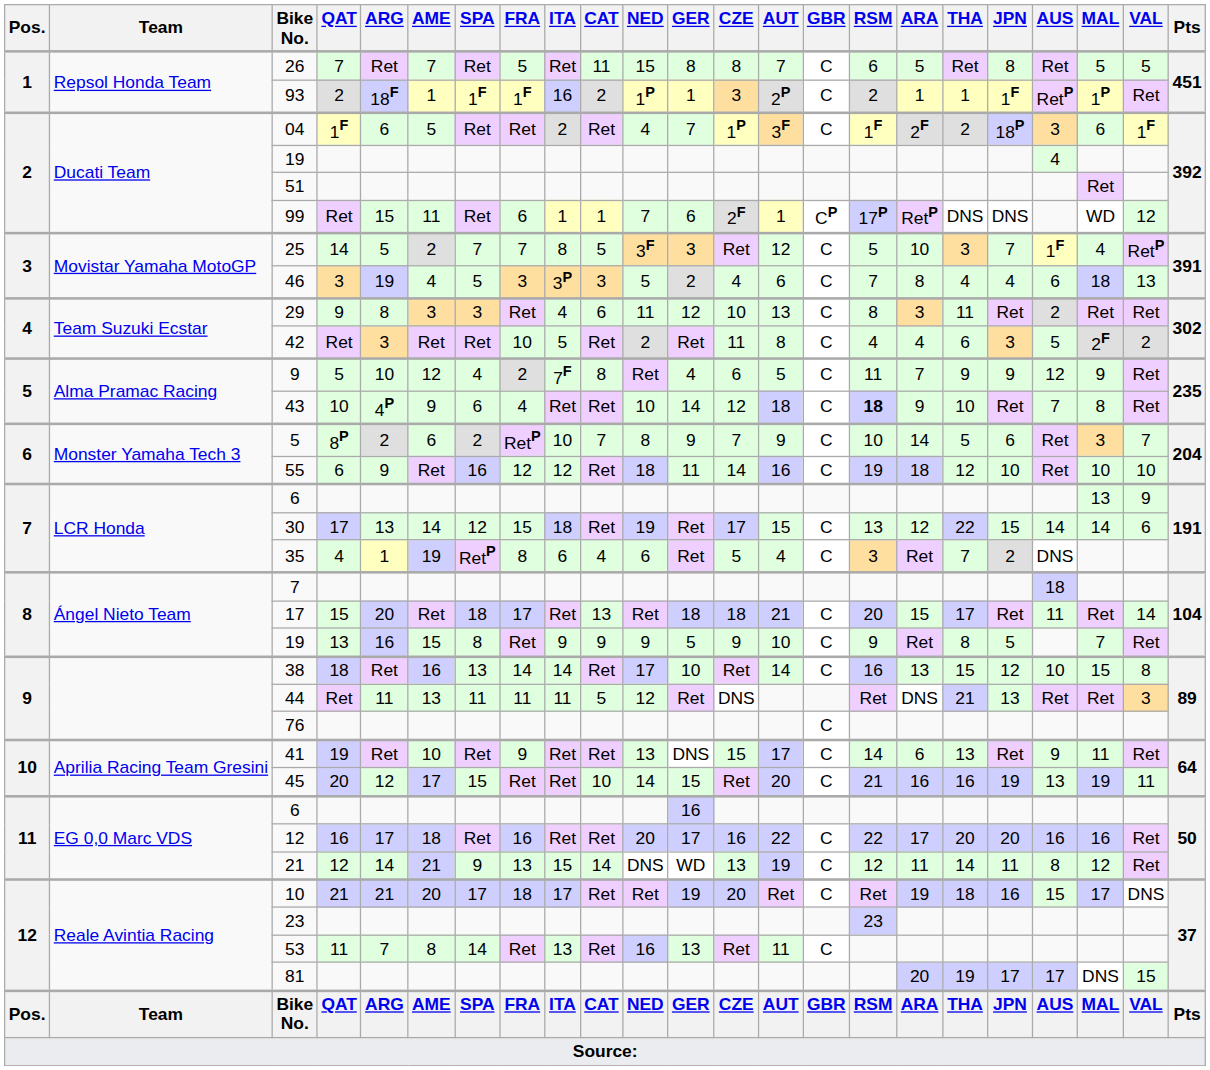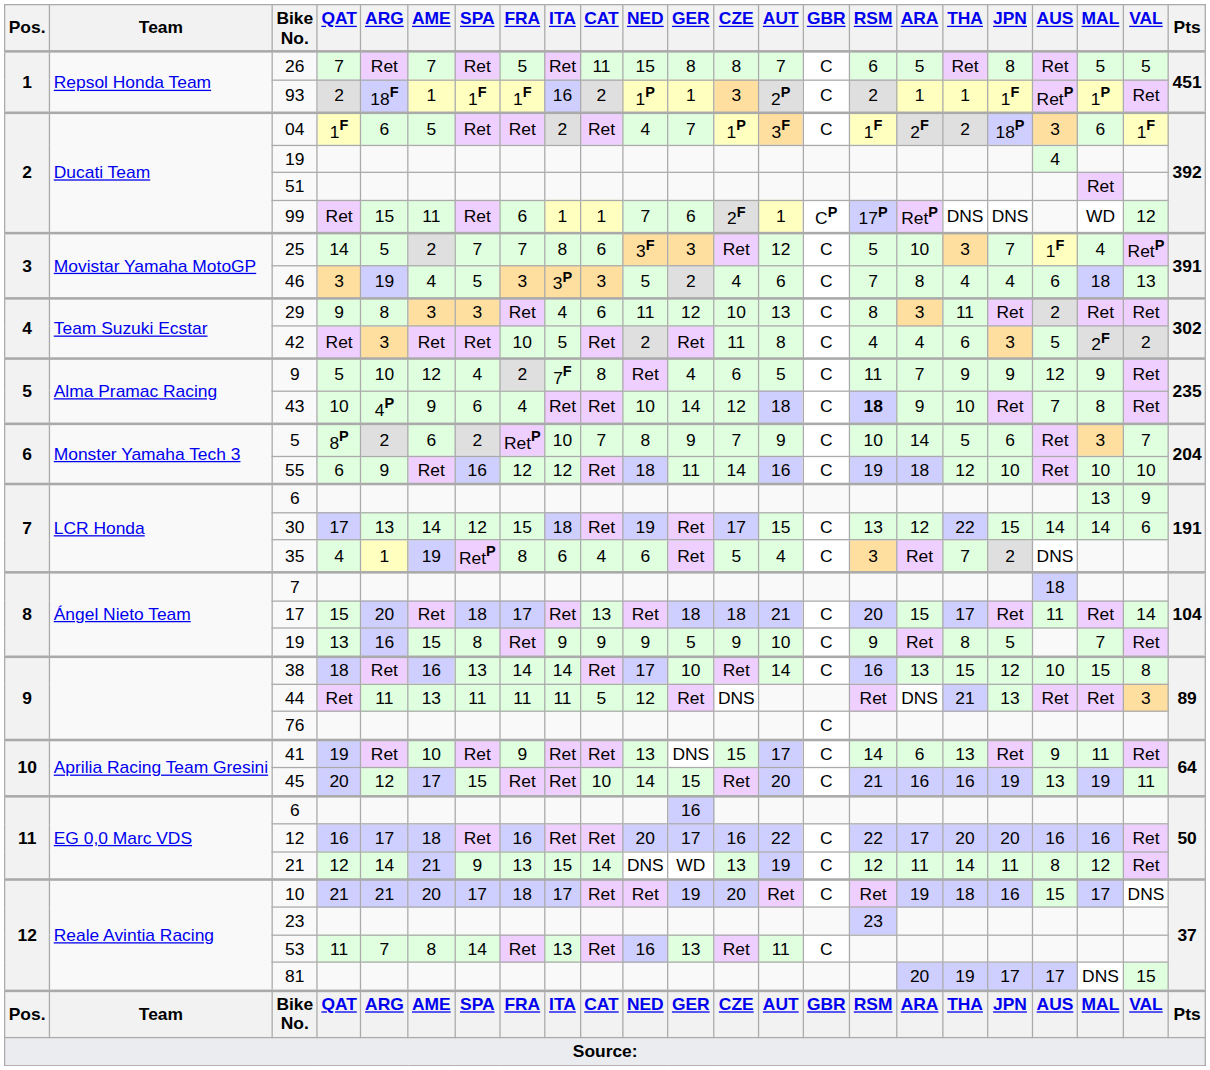(601, 249) 5 -> (601, 249) 6
